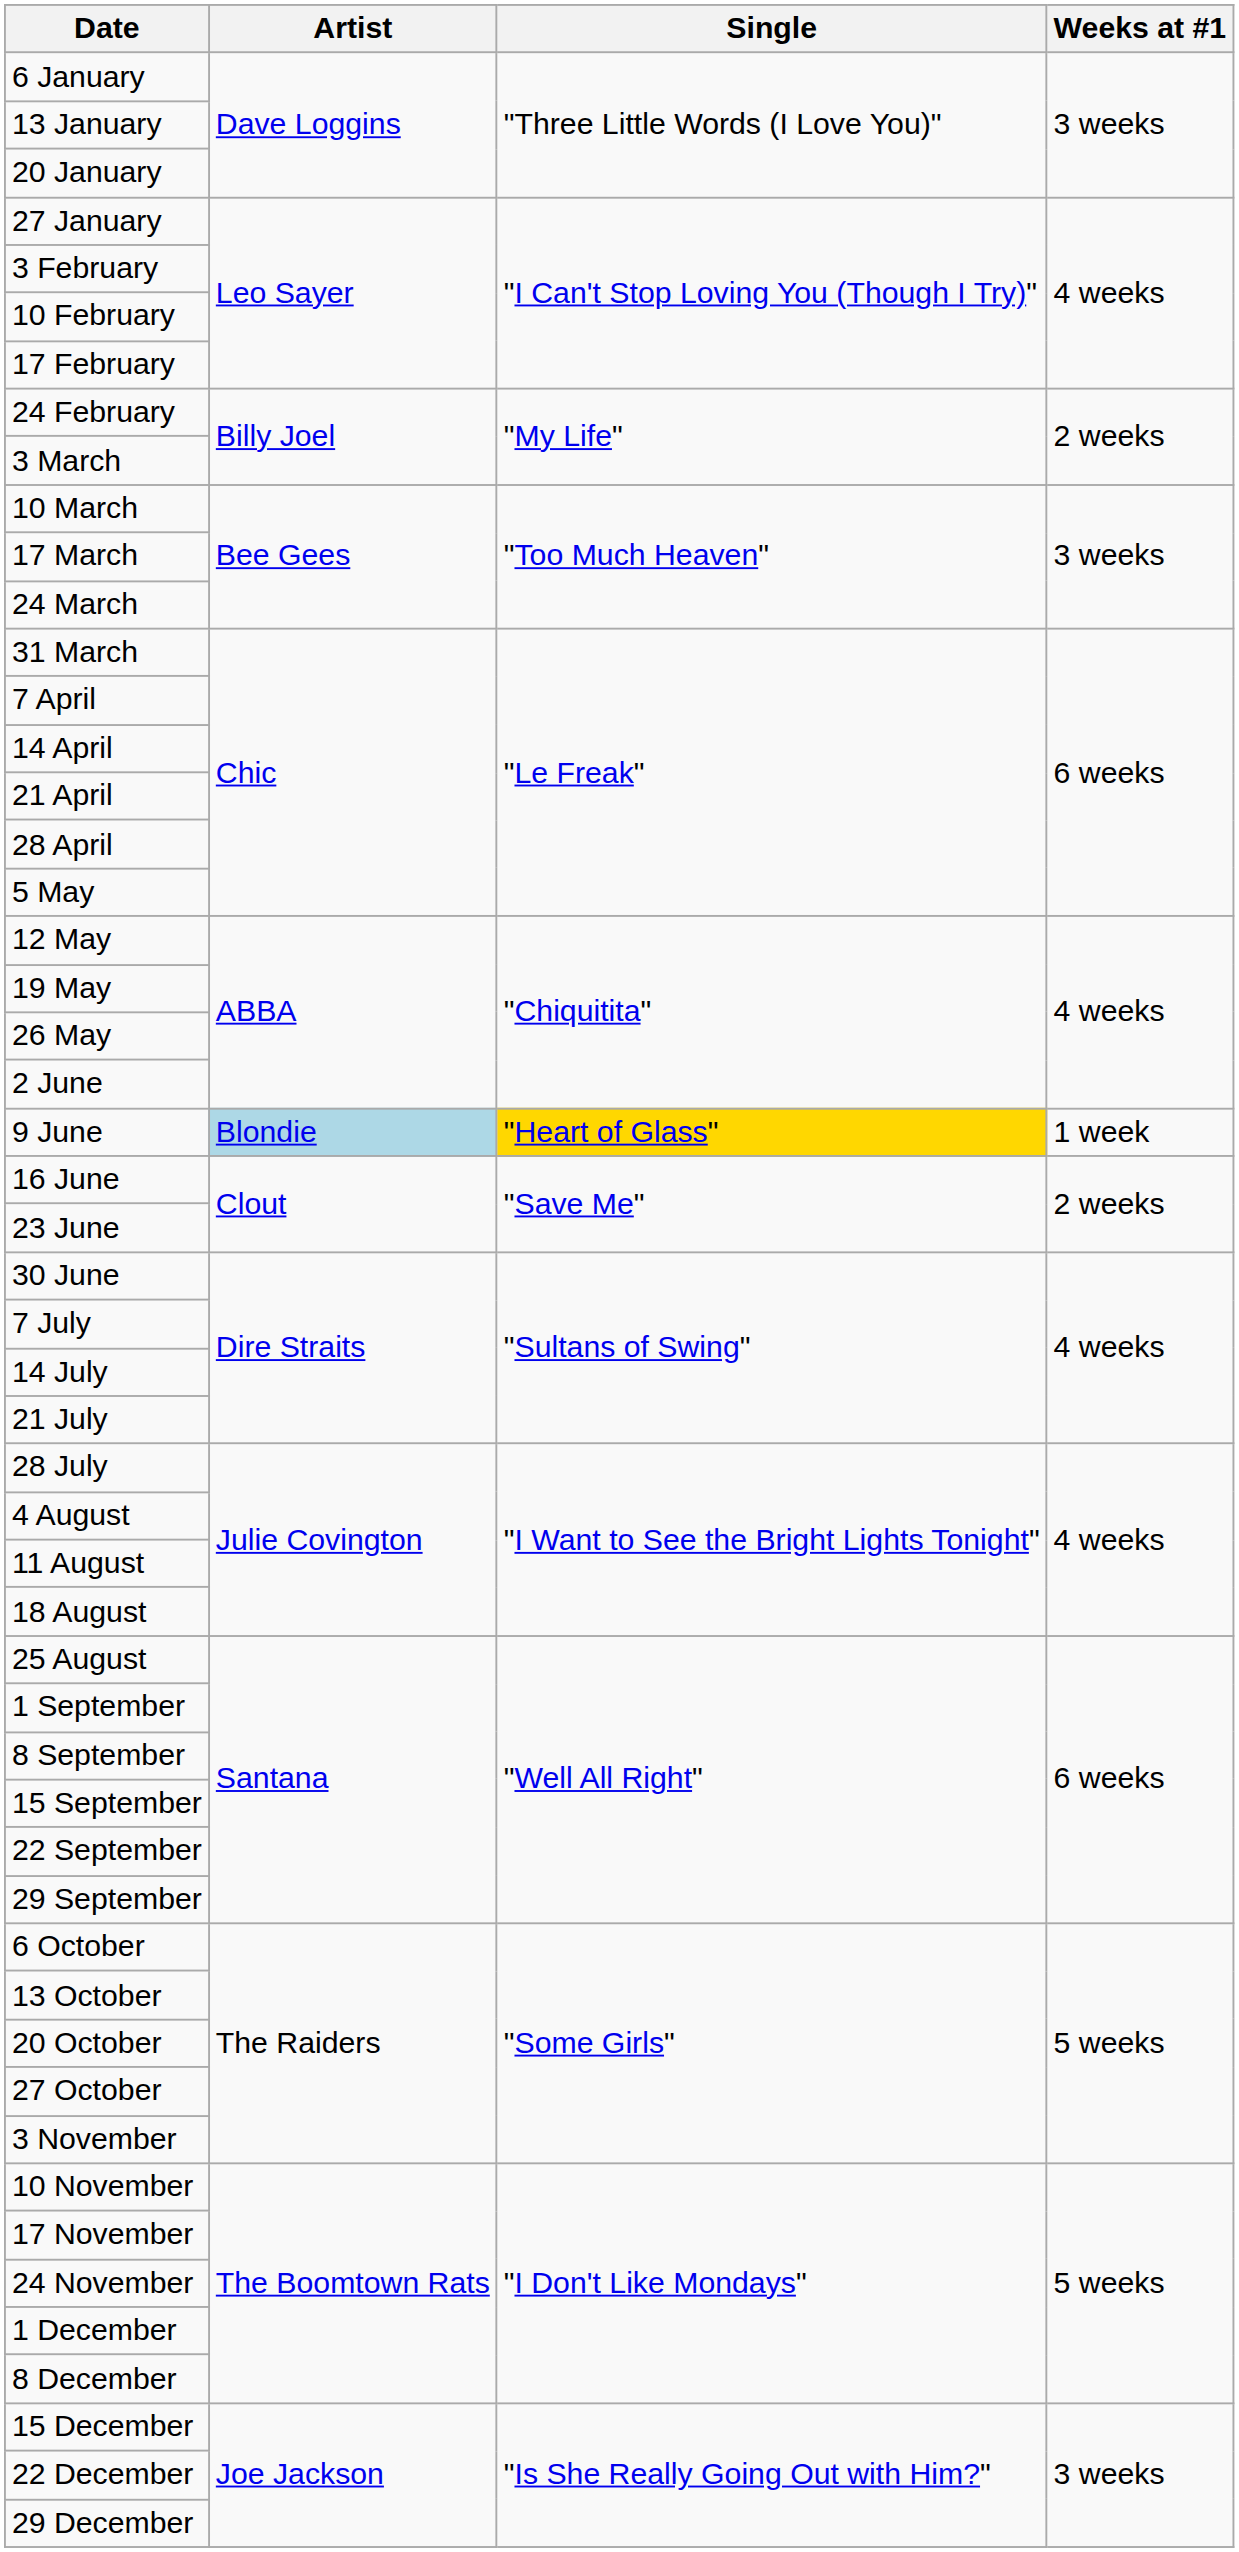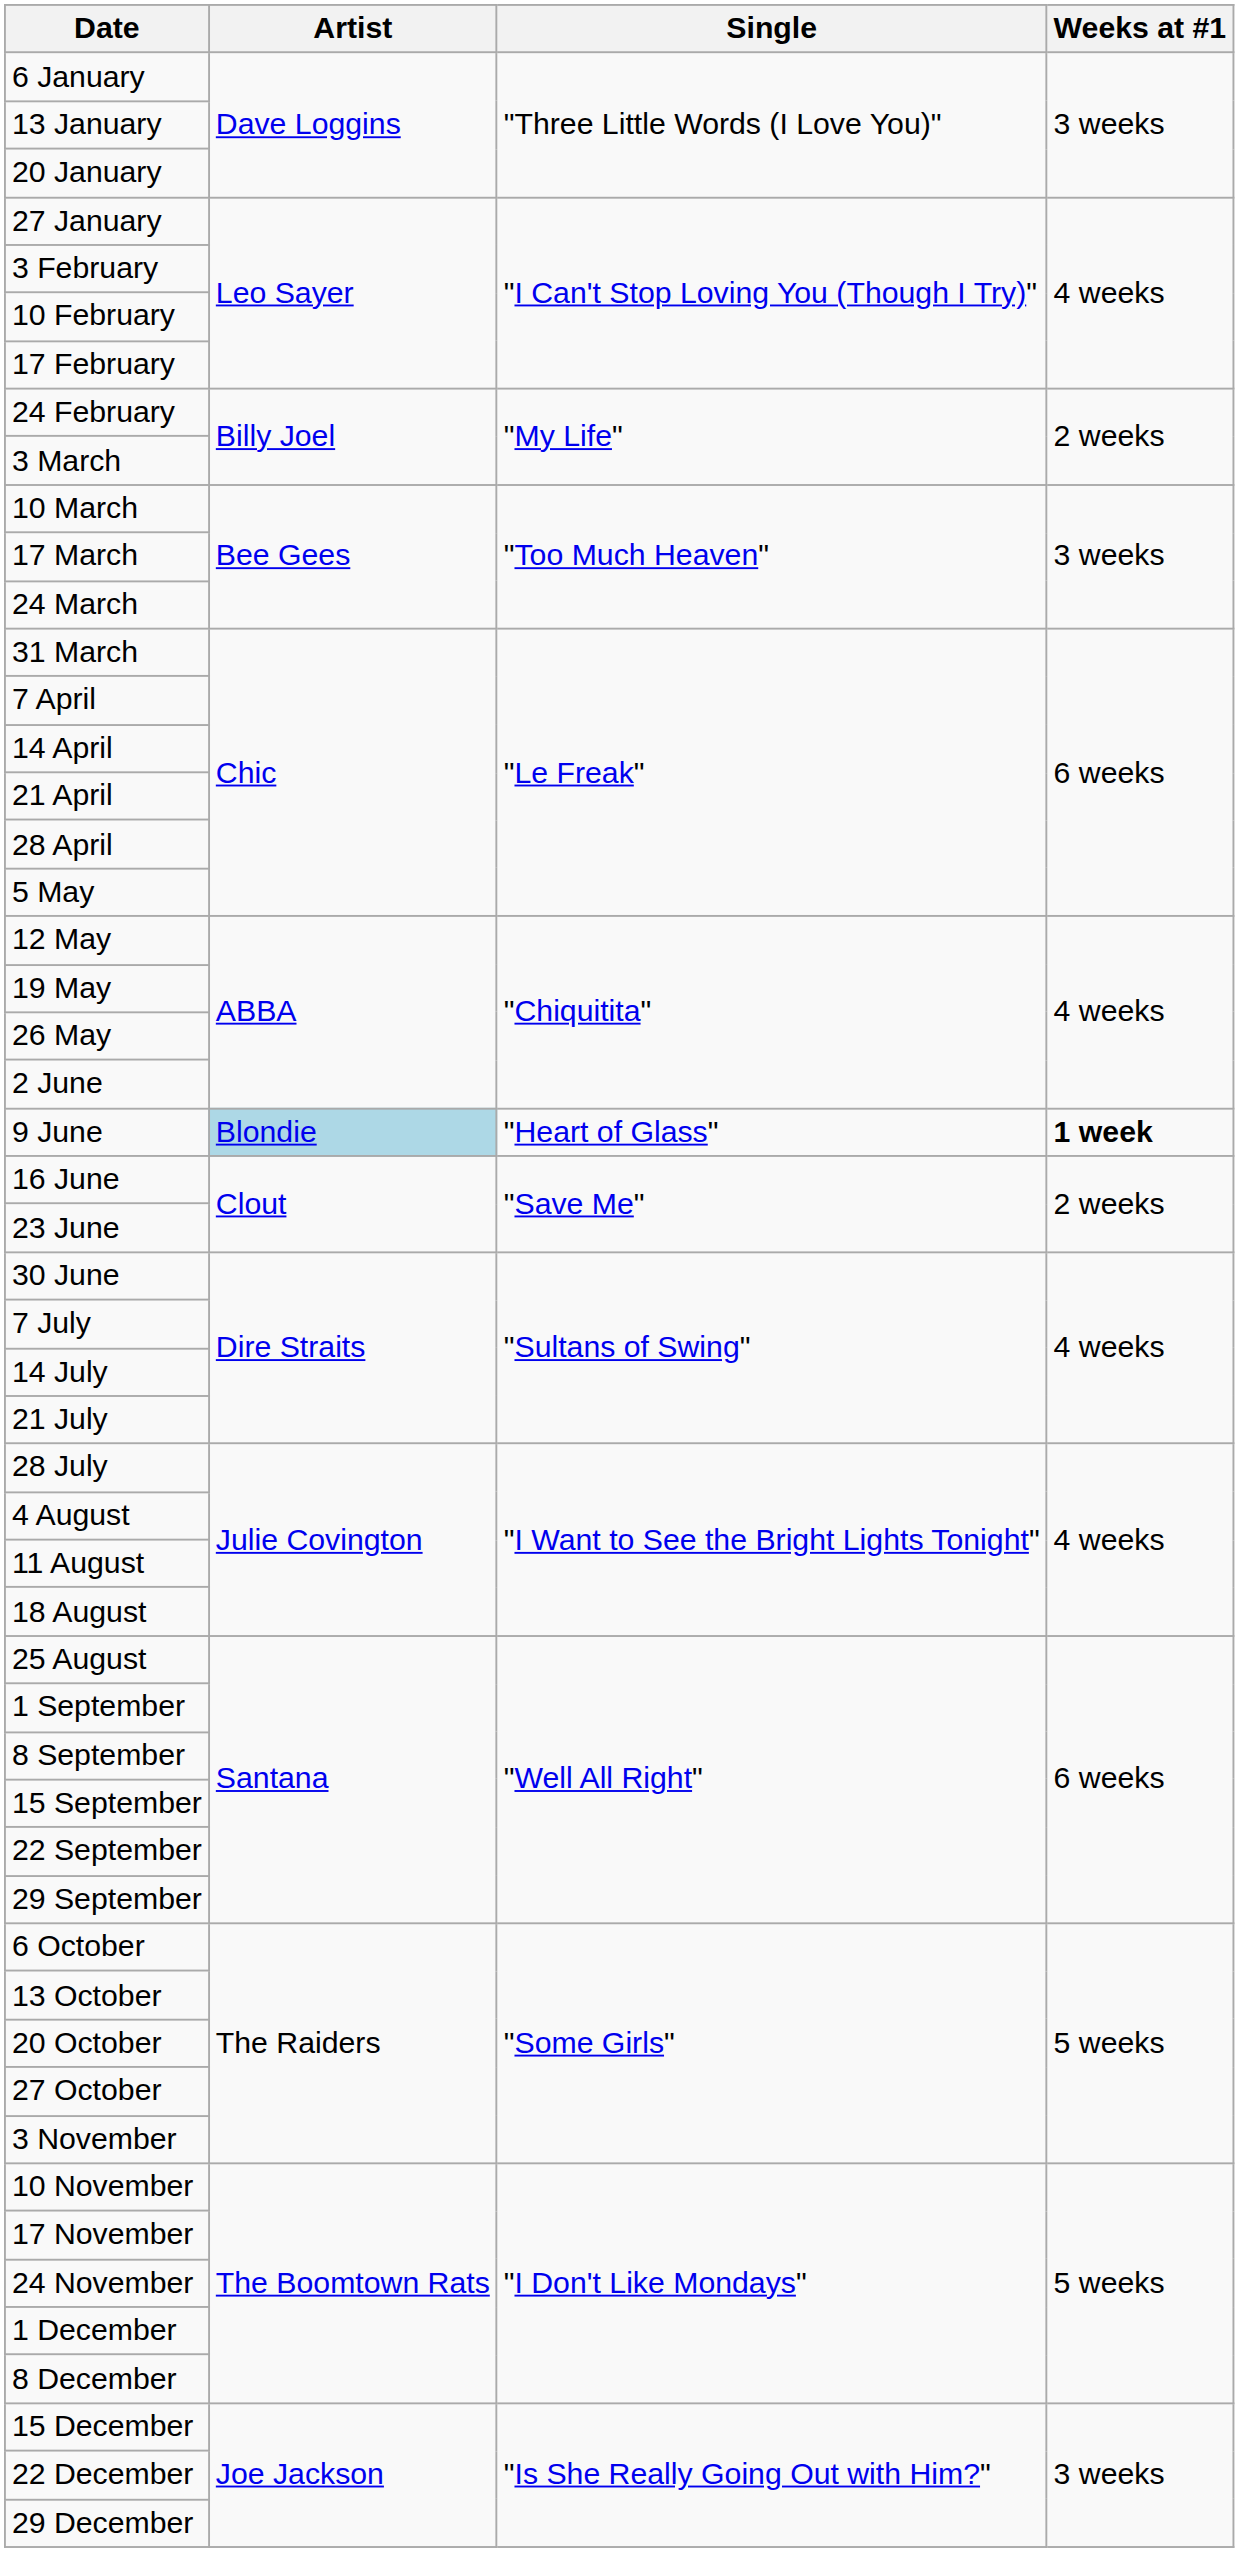(611, 1131) gold background -> (611, 1131) no background
(1101, 1131) normal -> (1103, 1131) bold
